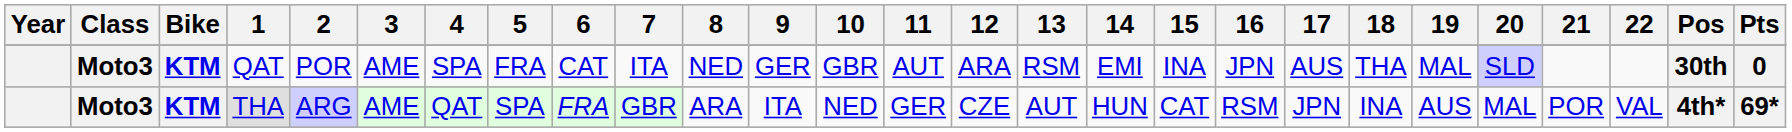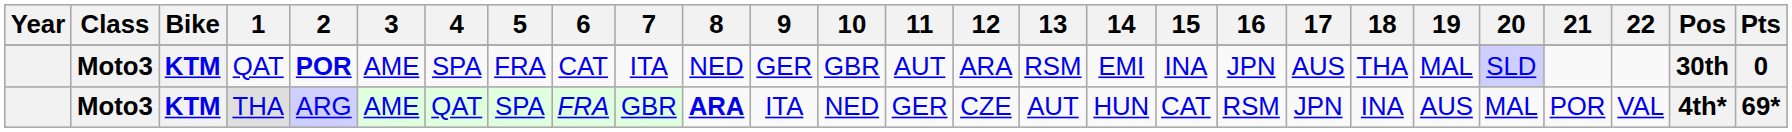(324, 65) normal -> (324, 65) bold
(716, 106) normal -> (717, 106) bold
